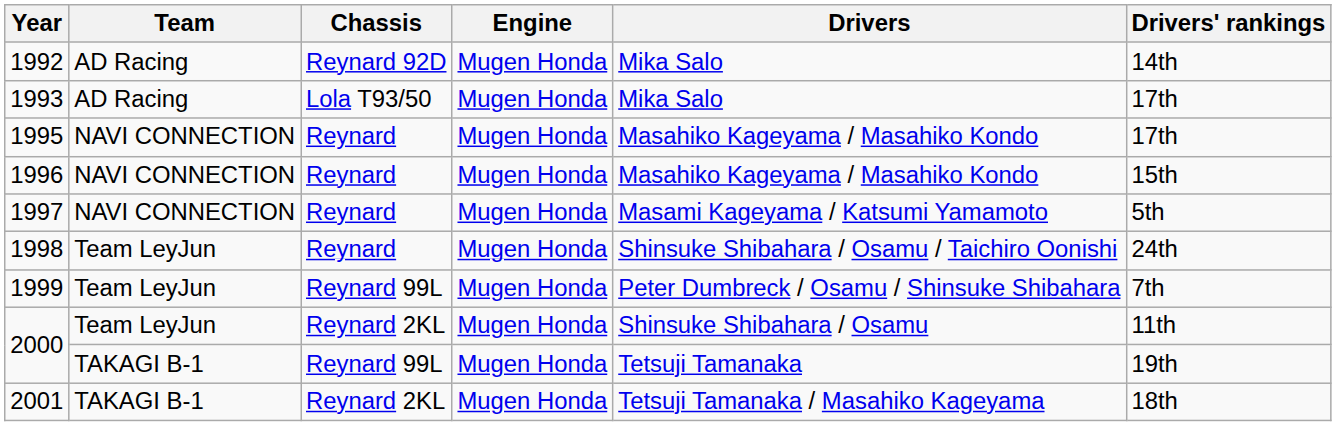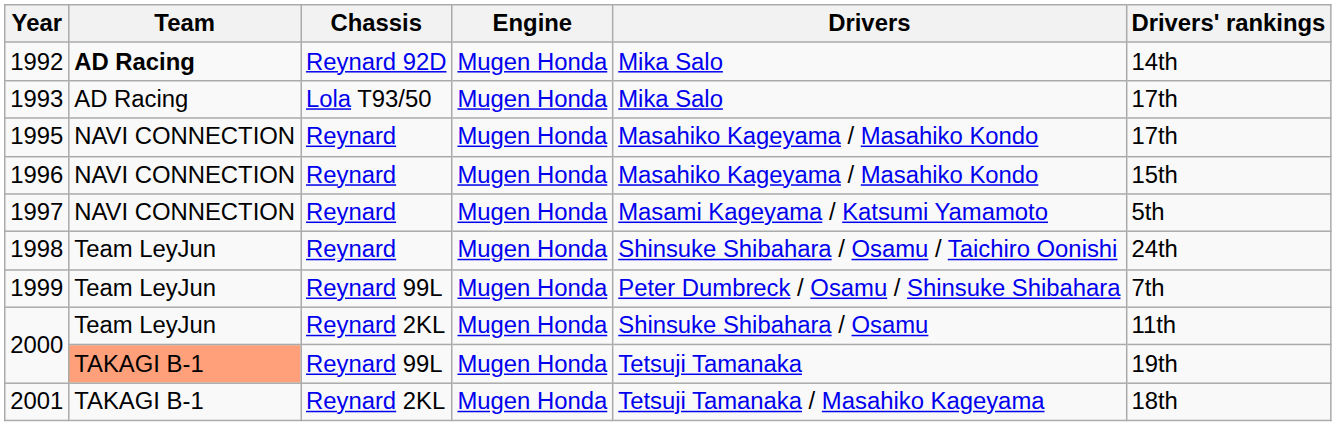(131, 61) normal -> (135, 61) bold
(139, 363) no background -> (139, 363) lightsalmon background
